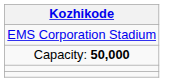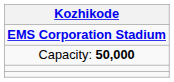(82, 34) normal -> (87, 34) bold
